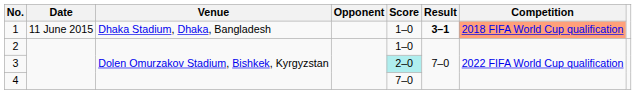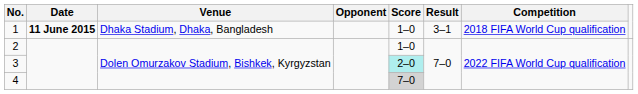(61, 30) normal -> (62, 30) bold
(440, 30) bold -> (442, 30) normal
(543, 30) lightsalmon background -> (545, 30) no background
(404, 81) no background -> (406, 81) lightgrey background
